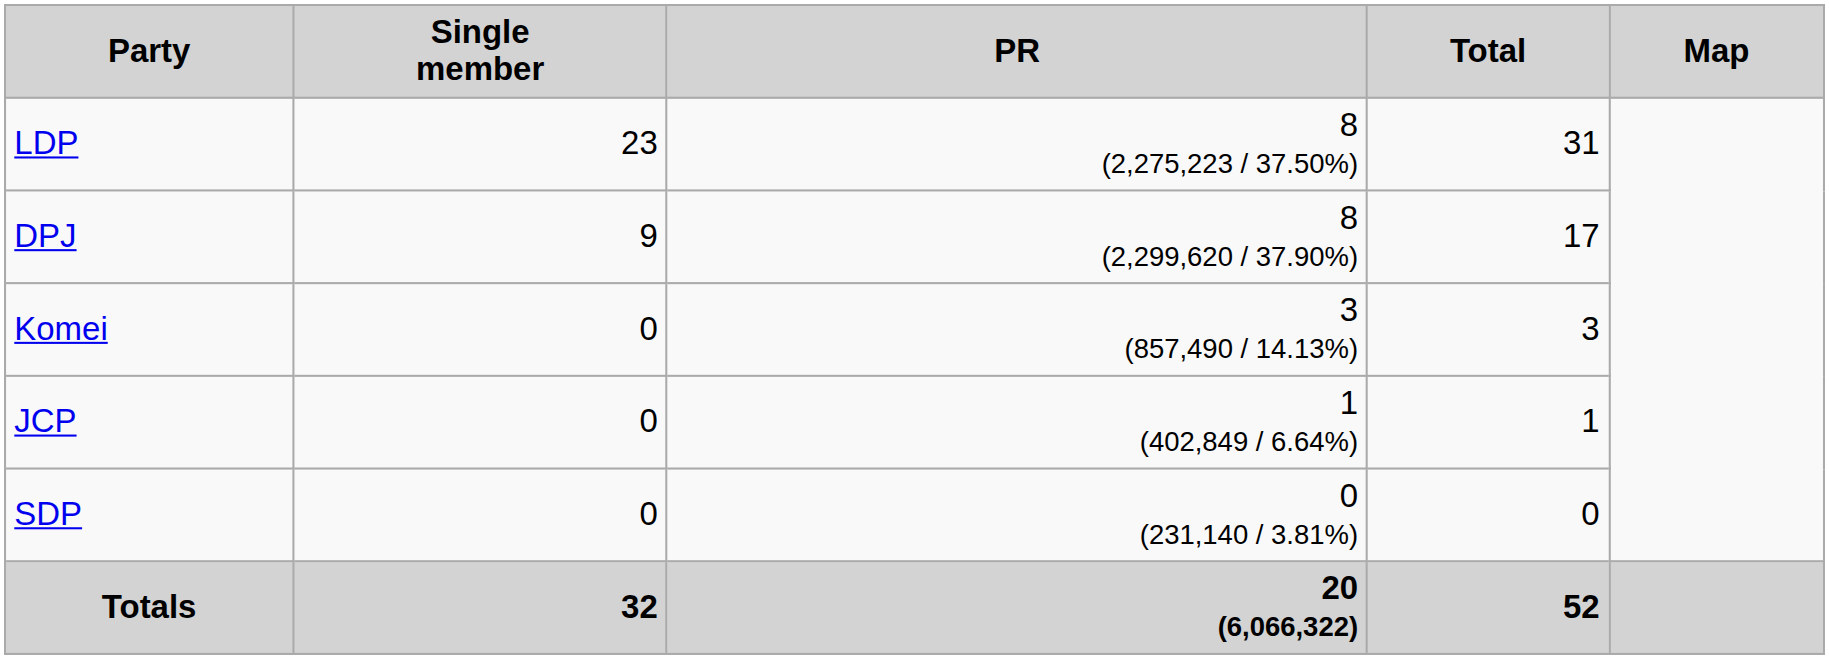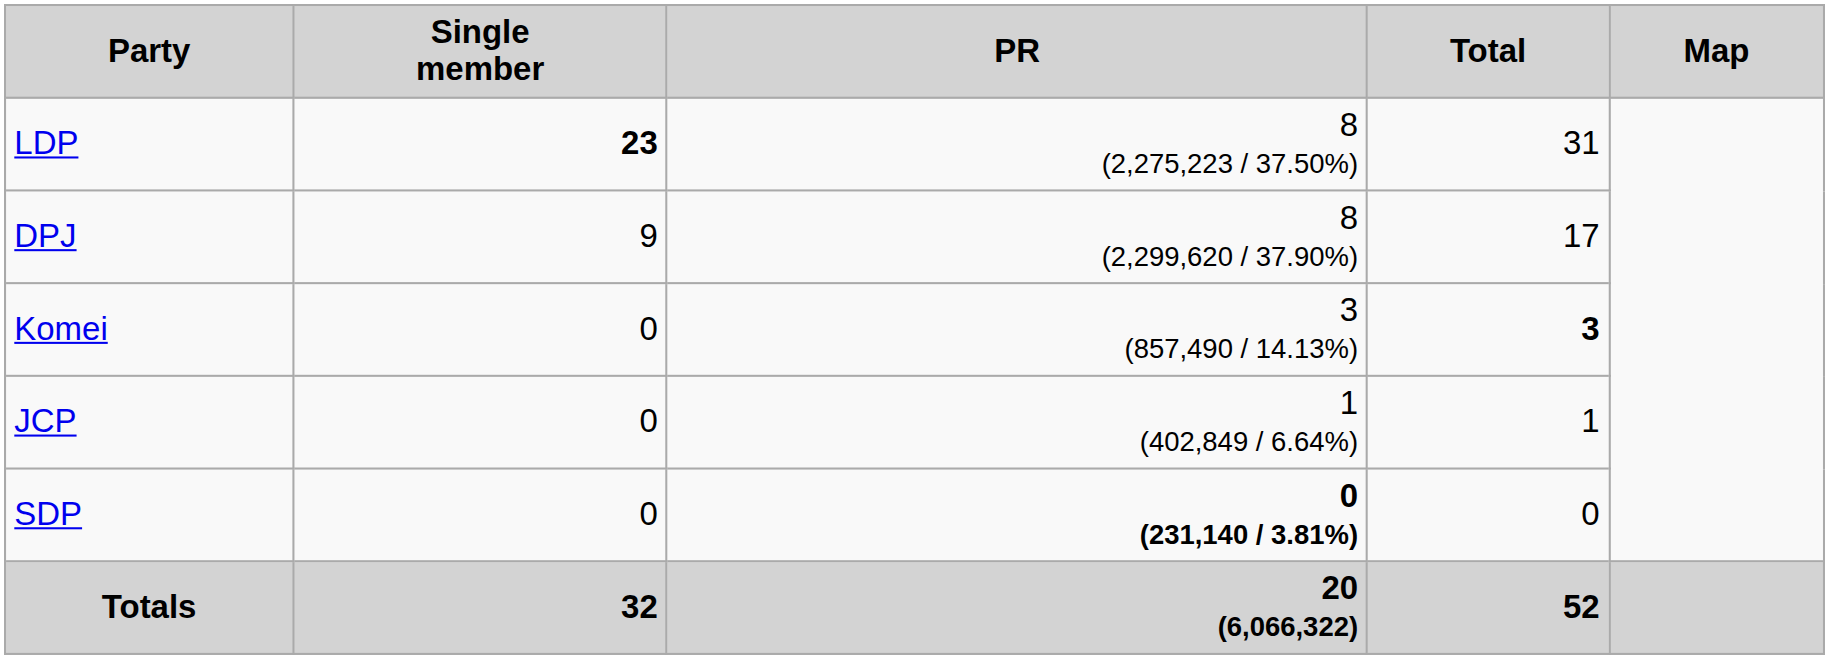(639, 143) normal -> (639, 143) bold
(1590, 328) normal -> (1590, 328) bold
(1249, 514) normal -> (1249, 514) bold
